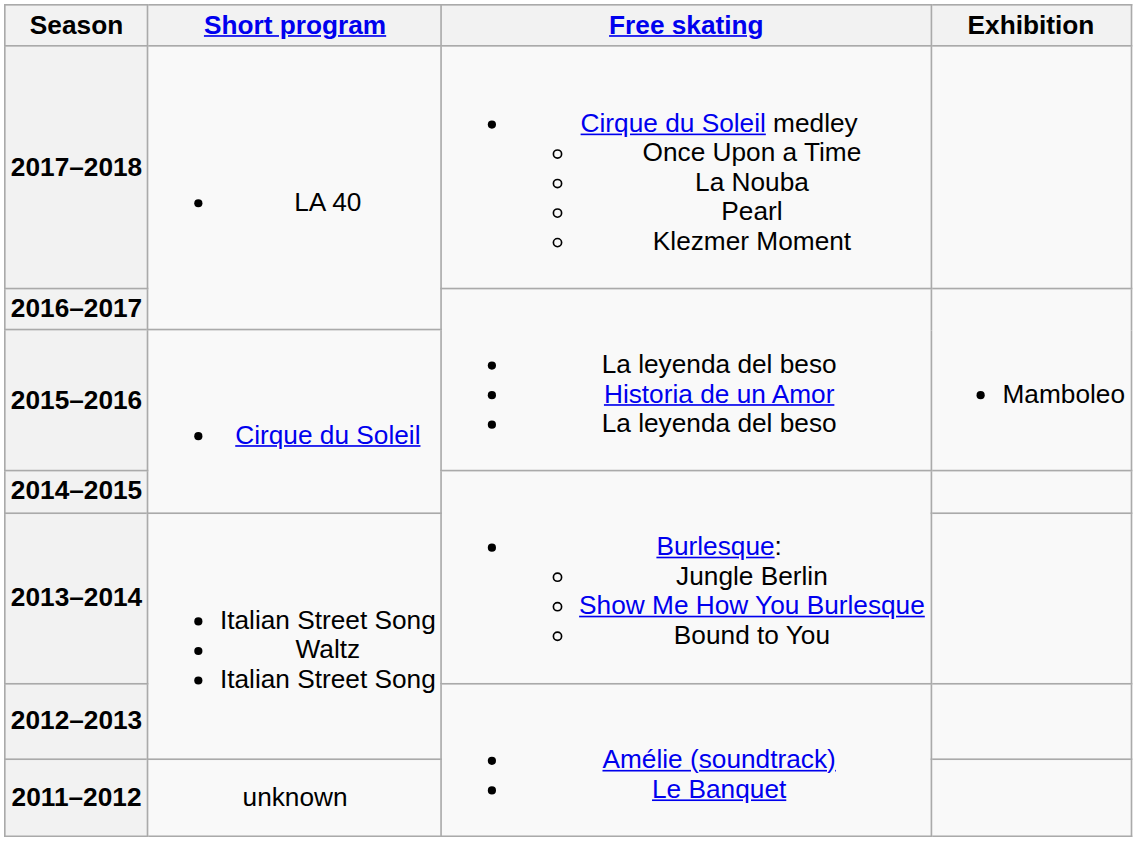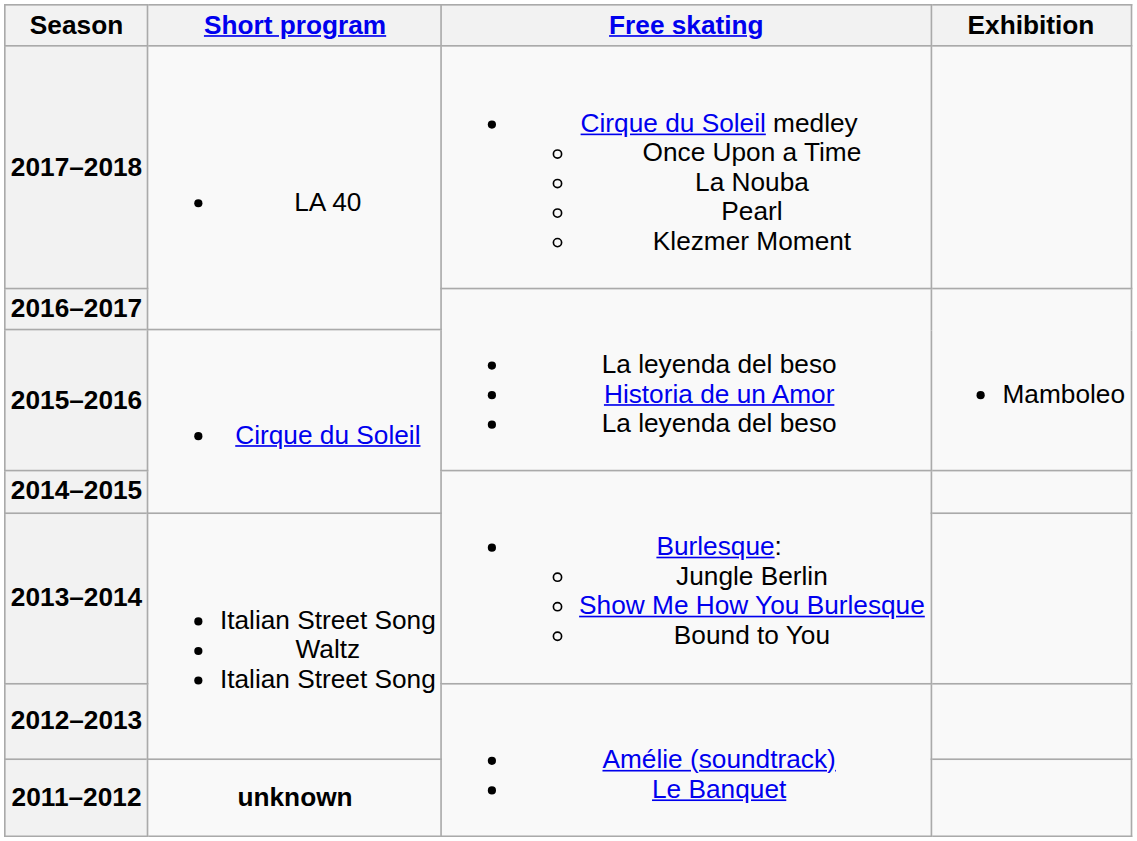(295, 797) normal -> (295, 797) bold
